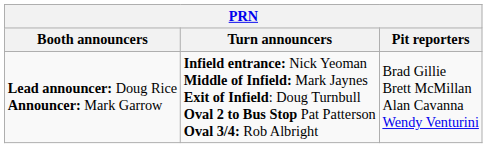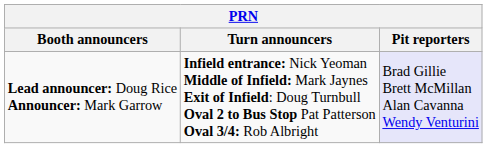(431, 97) no background -> (431, 97) lavender background
